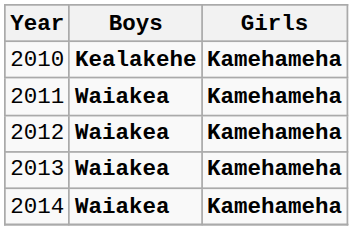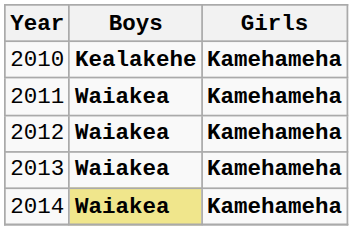(122, 206) no background -> (122, 206) khaki background
